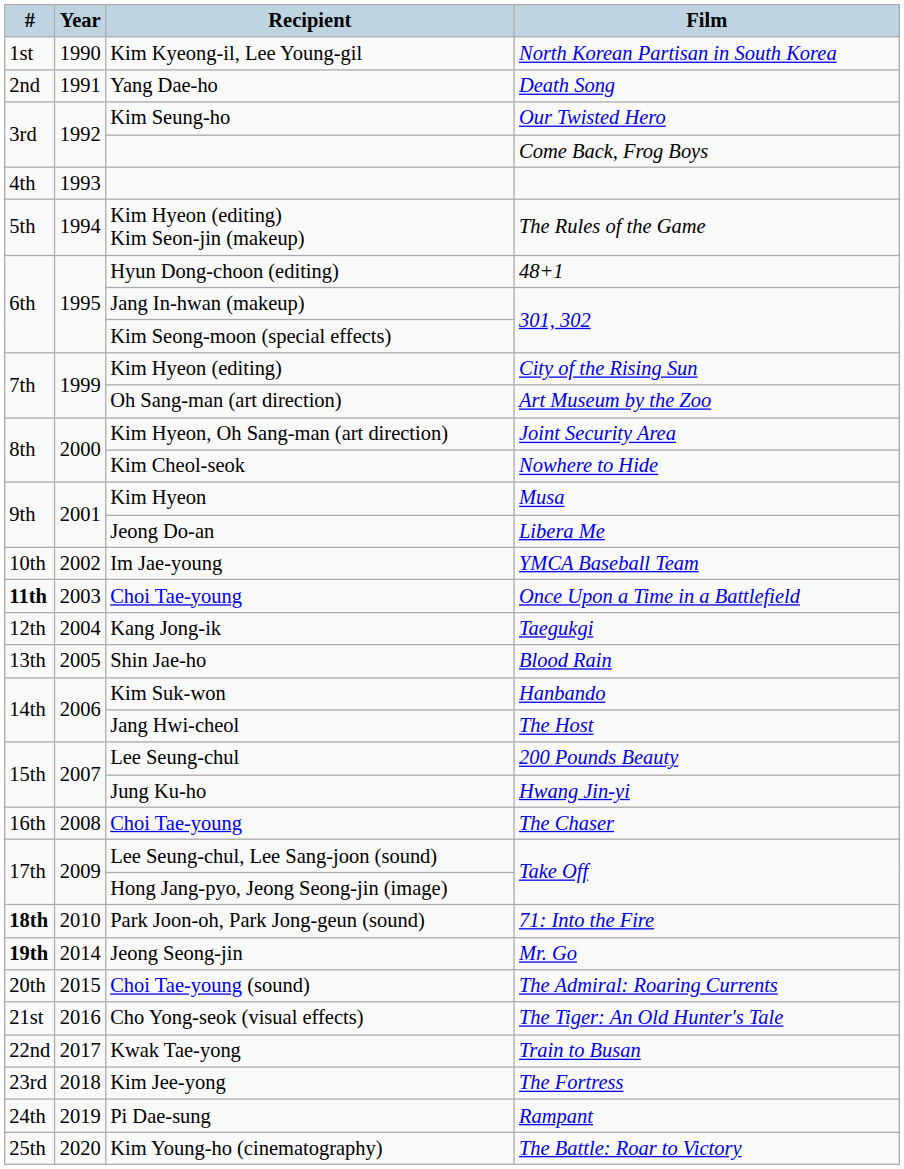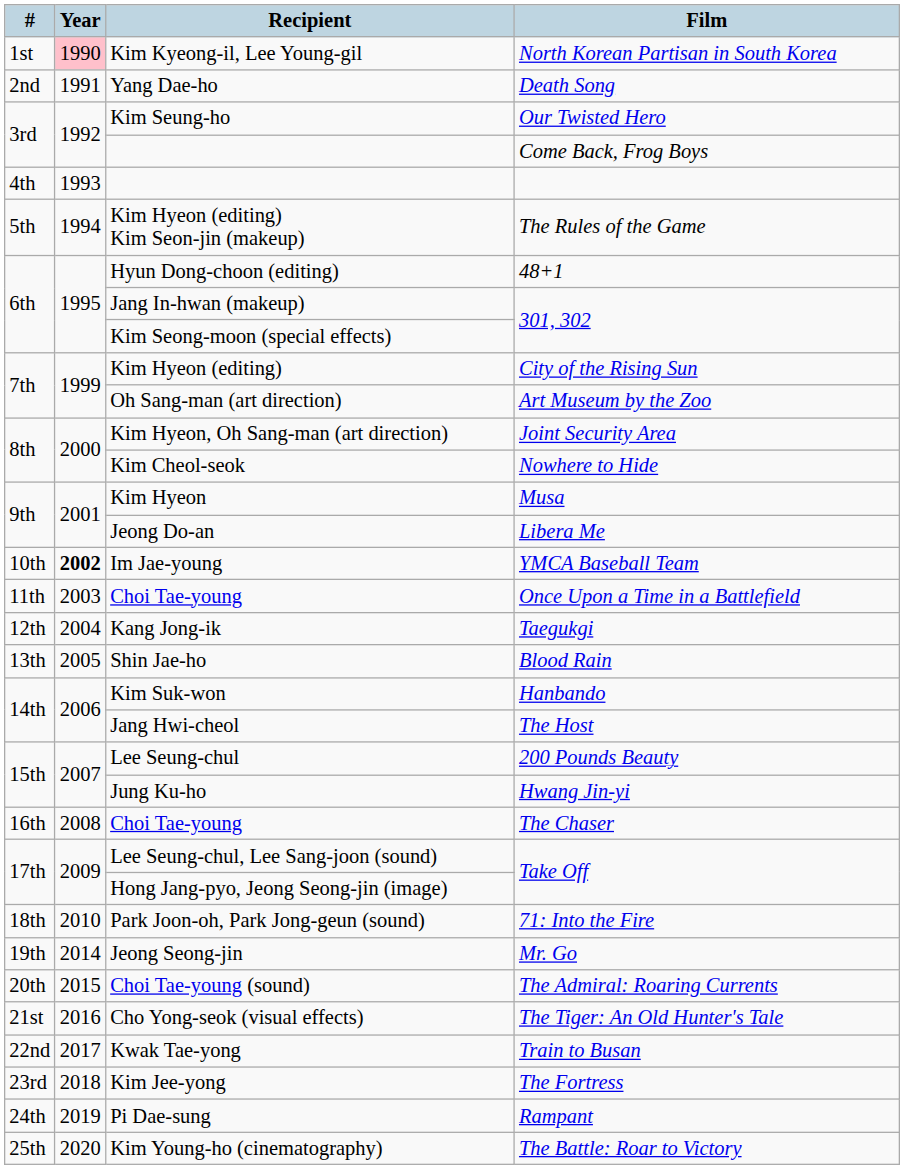(80, 53) no background -> (80, 53) pink background
(80, 563) normal -> (80, 563) bold
(28, 595) bold -> (27, 595) normal
(29, 920) bold -> (28, 920) normal
(29, 953) bold -> (28, 953) normal
